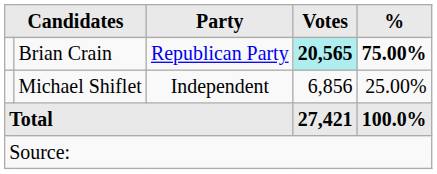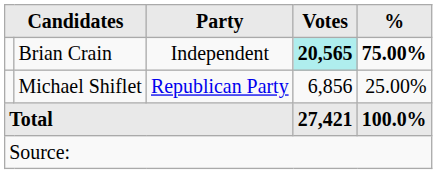(220, 53) Republican Party -> (220, 53) Independent
(220, 86) Independent -> (220, 86) Republican Party
